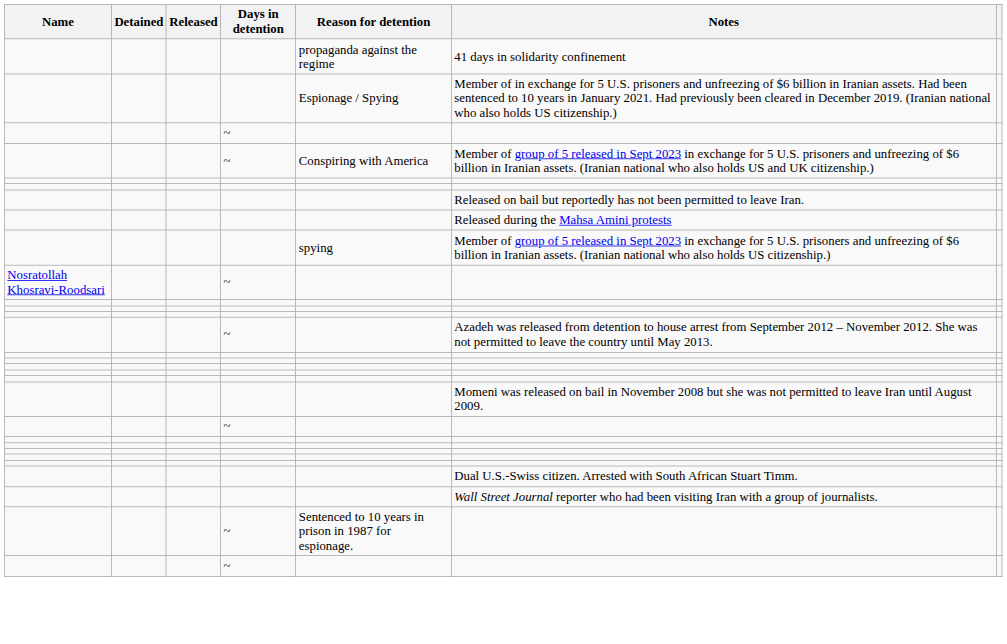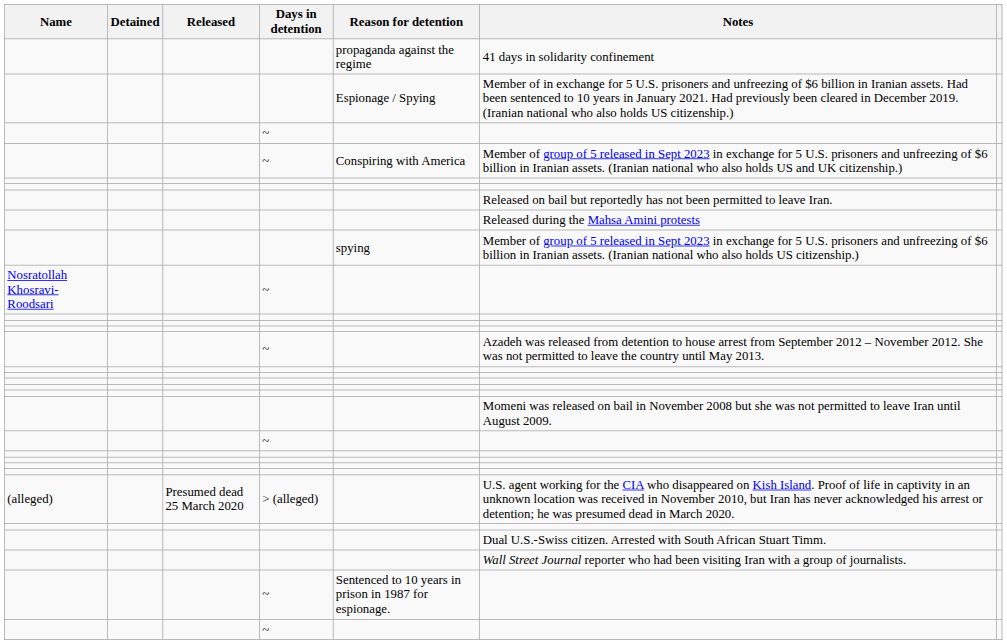+ row: (30, 499)
